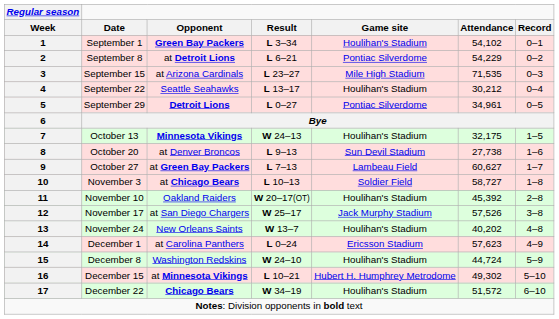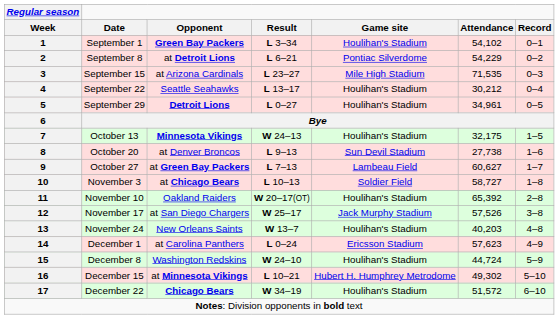(385, 105) Pontiac Silverdome -> (385, 105) Houlihan's Stadium
(487, 197) 45,392 -> (487, 197) 65,392
(487, 228) 40,202 -> (487, 228) 40,203
